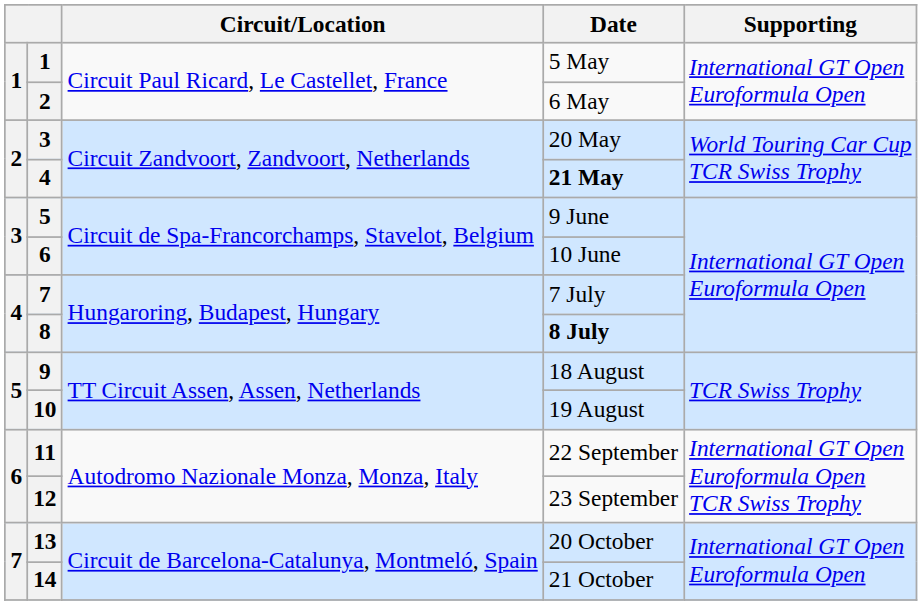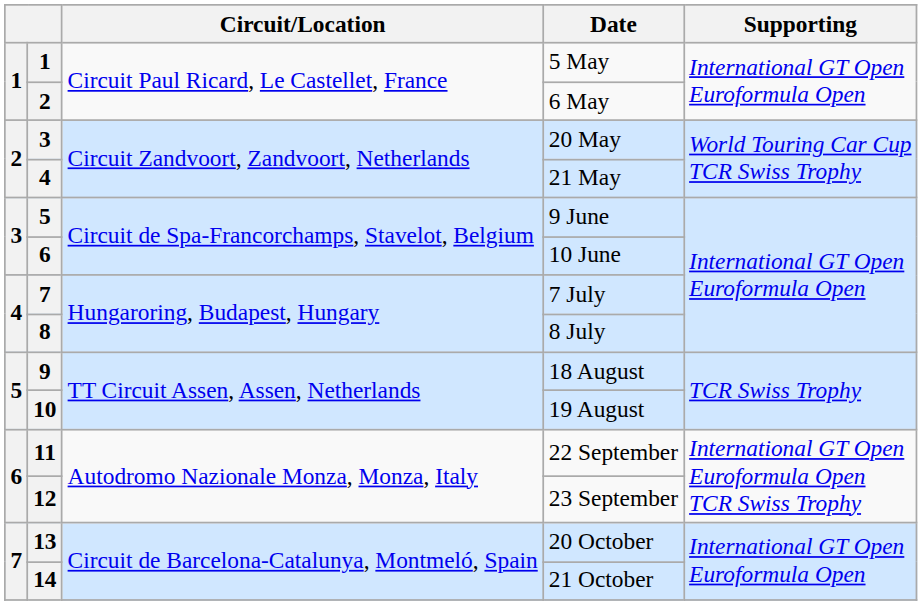(586, 177) bold -> (585, 177) normal
(579, 332) bold -> (577, 332) normal
